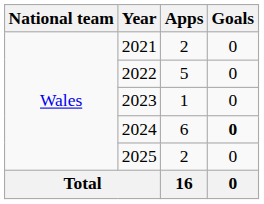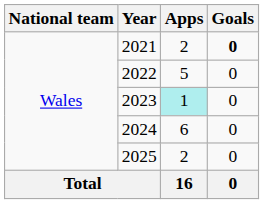(233, 45) normal -> (233, 45) bold
(184, 101) no background -> (184, 101) paleturquoise background
(233, 128) bold -> (233, 128) normal
